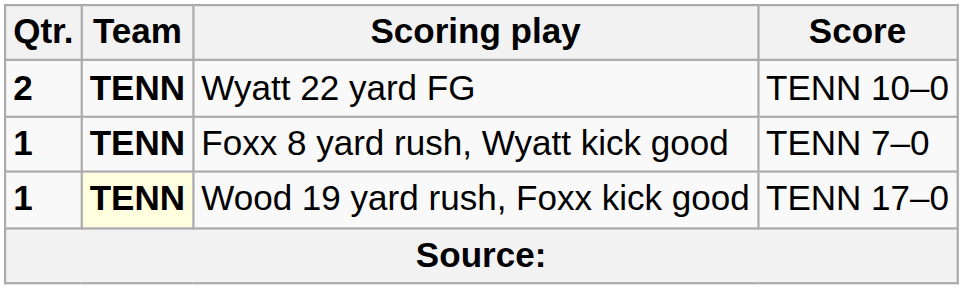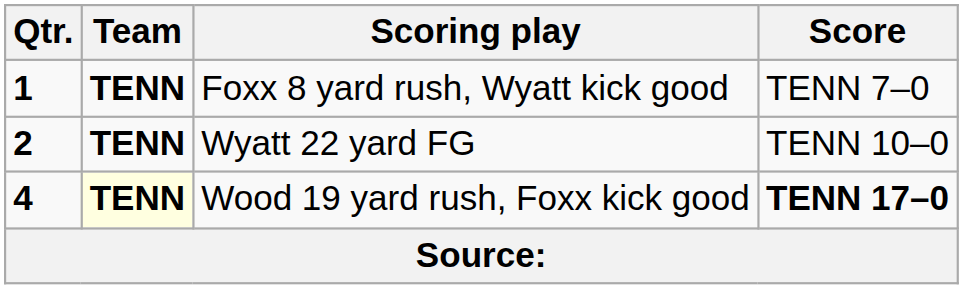rows swapped: (465, 143) <-> (338, 87)
(23, 198) 1 -> (23, 198) 4
(858, 198) normal -> (858, 198) bold
